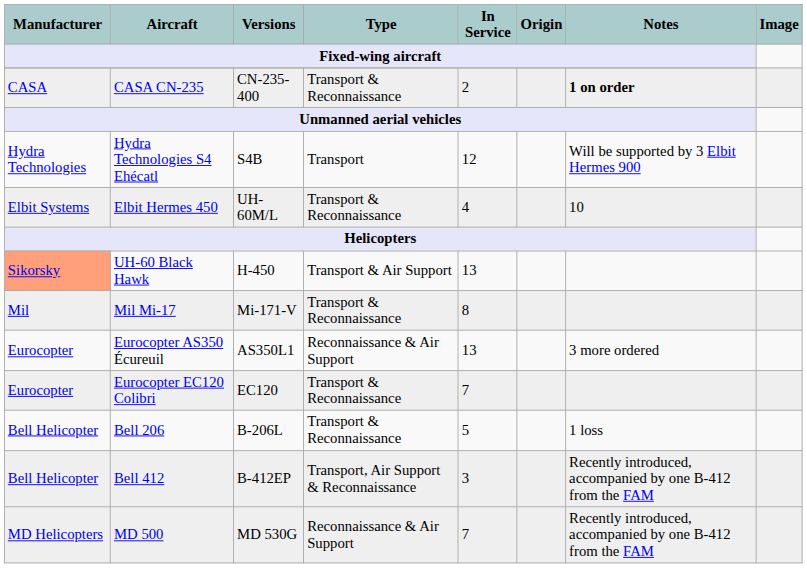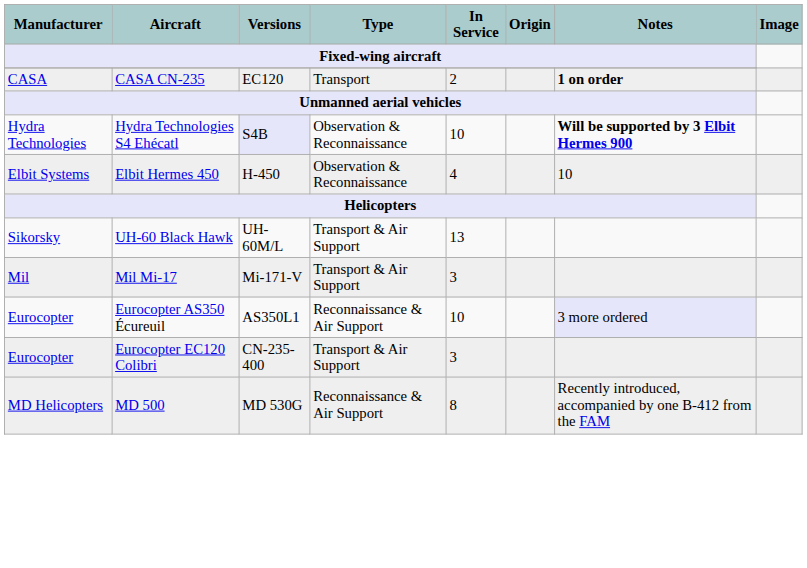(263, 87) CN-235-400 -> (263, 79) EC120
(354, 87) Transport & Reconnaissance -> (341, 79) Transport
(250, 159) no background -> (255, 134) lavender background
(336, 159) Transport -> (360, 134) Observation & Reconnaissance
(469, 159) 12 -> (457, 134) 10
(652, 159) normal -> (646, 134) bold
(257, 207) UH-60M/L -> (261, 174) H-450
(354, 207) Transport & Reconnaissance -> (360, 174) Observation & Reconnaissance
(34, 270) lightsalmon background -> (34, 237) no background
(256, 270) H-450 -> (263, 237) UH-60M/L
(354, 310) Transport & Reconnaissance -> (360, 277) Transport & Air Support
(466, 310) 8 -> (453, 277) 3
(469, 350) 13 -> (457, 317) 10
(614, 350) no background -> (603, 317) lavender background
(257, 390) EC120 -> (269, 357) CN-235-400
(354, 390) Transport & Reconnaissance -> (360, 357) Transport & Air Support
(466, 390) 7 -> (453, 357) 3
- row: (139, 430)
- row: (139, 478)
(466, 534) 7 -> (453, 405) 8
